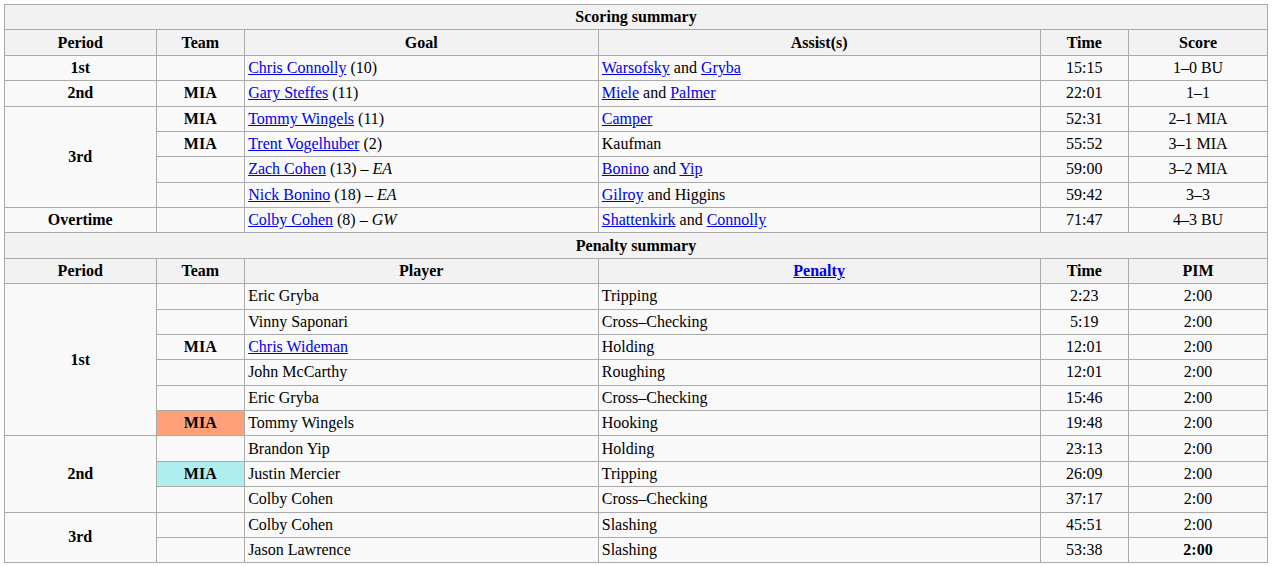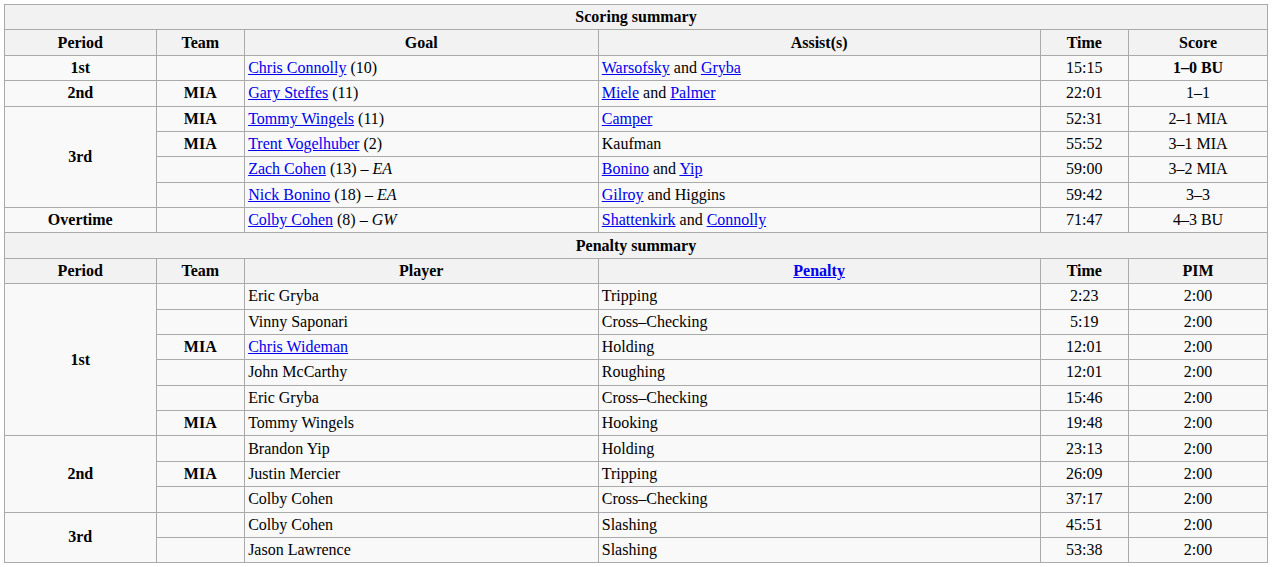(1198, 67) normal -> (1198, 67) bold
(200, 423) lightsalmon background -> (200, 423) no background
(200, 473) paleturquoise background -> (200, 473) no background
(1198, 550) bold -> (1198, 550) normal
